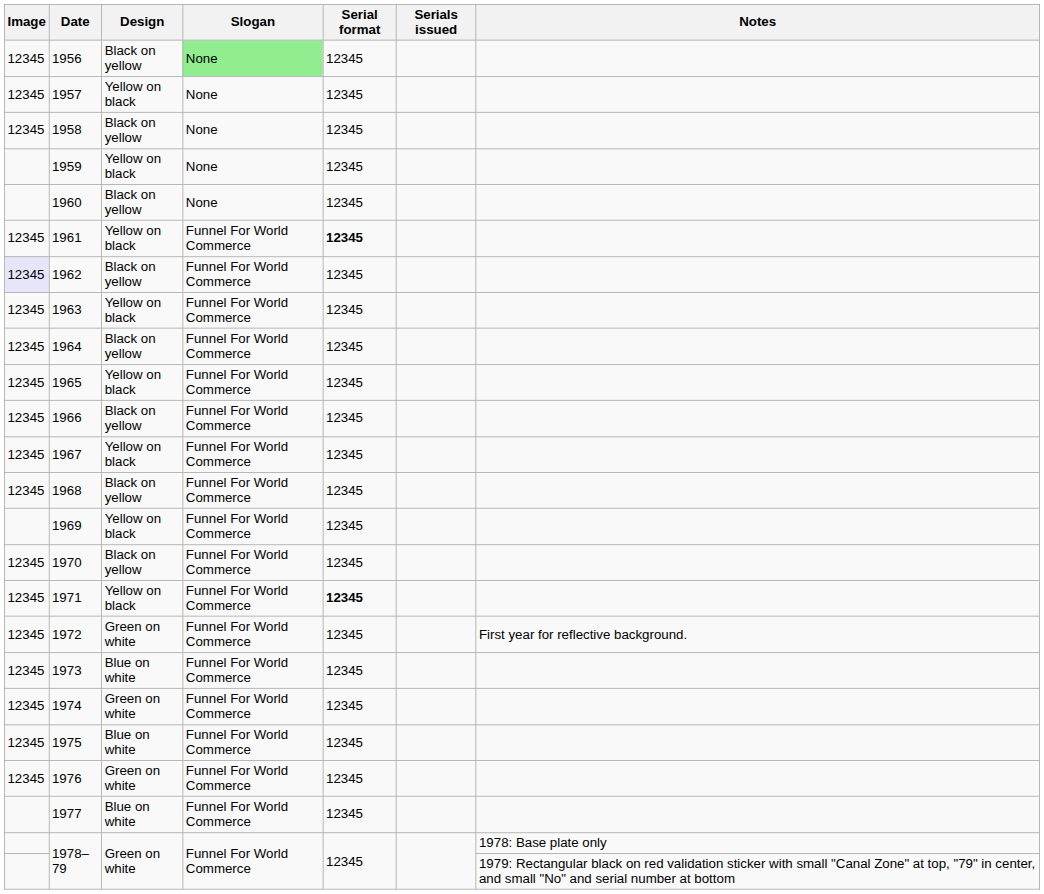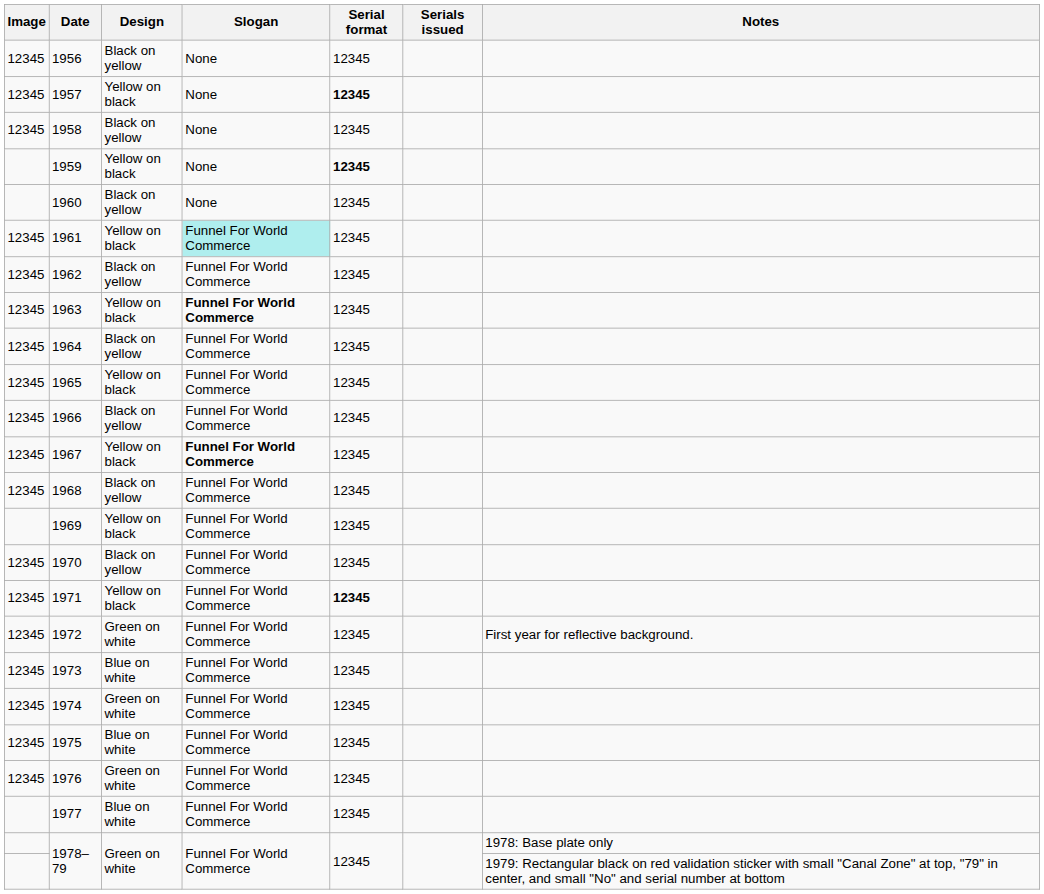(202, 58) lightgreen background -> (201, 58) no background
(345, 94) normal -> (351, 94) bold
(345, 166) normal -> (351, 166) bold
(237, 238) no background -> (237, 238) paleturquoise background
(345, 238) bold -> (351, 238) normal
(27, 274) lavender background -> (27, 274) no background
(237, 310) normal -> (240, 310) bold
(237, 454) normal -> (240, 454) bold
